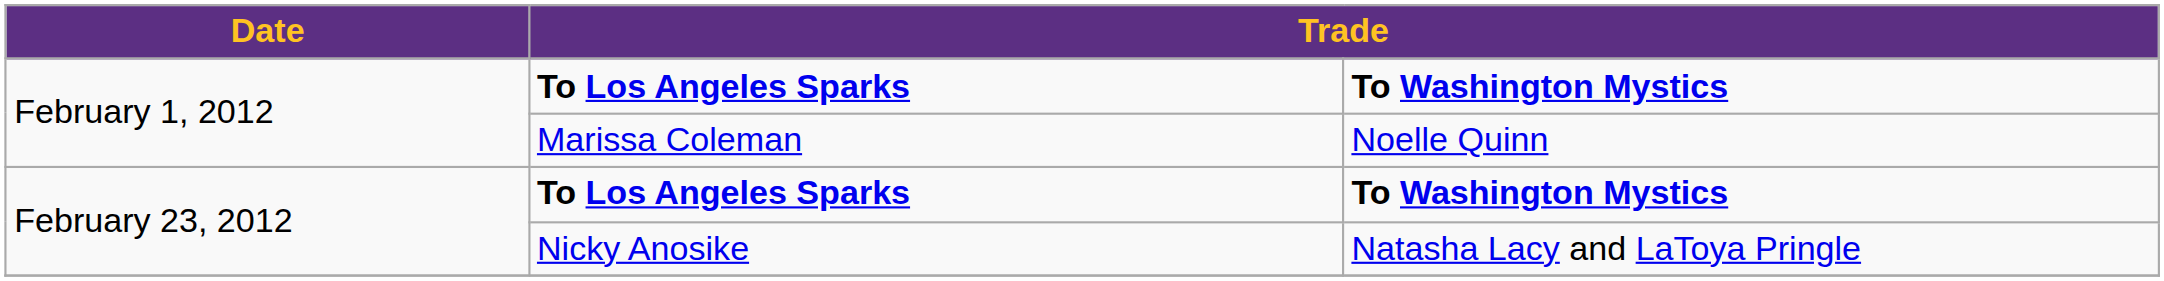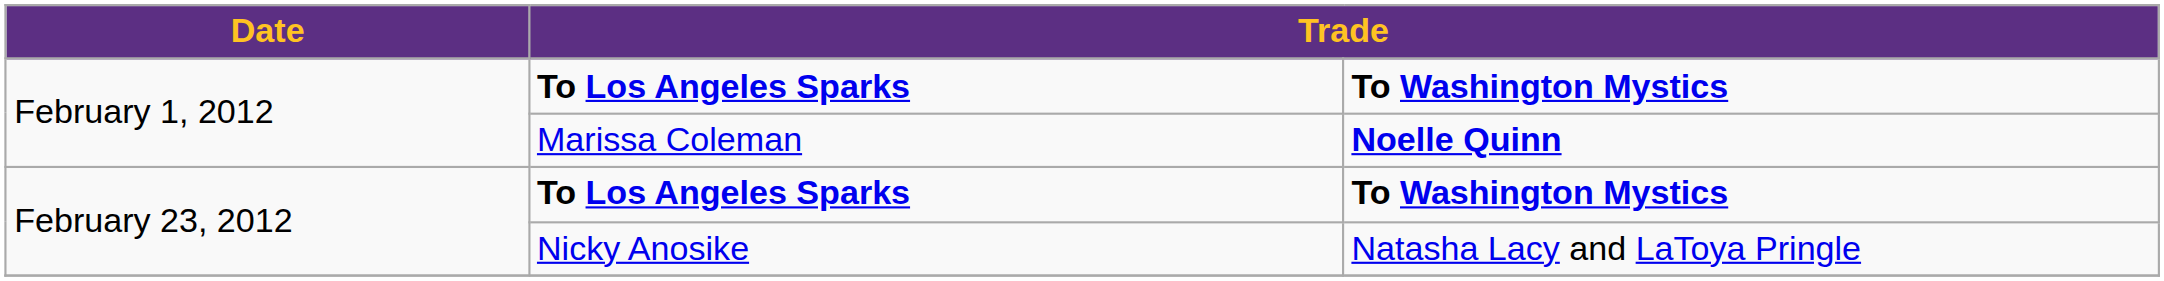(1450, 139) normal -> (1456, 139) bold
